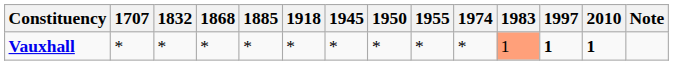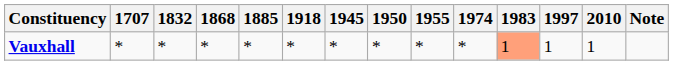(548, 45) bold -> (548, 45) normal
(591, 45) bold -> (591, 45) normal
